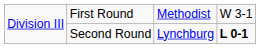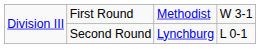(234, 33) bold -> (233, 33) normal
